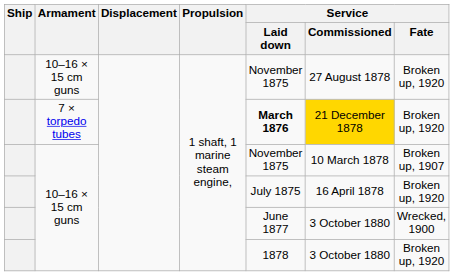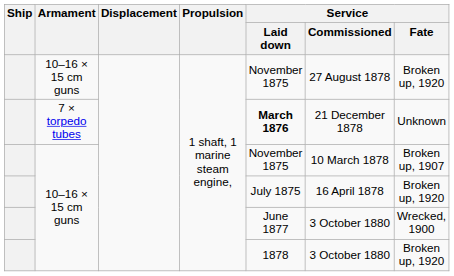(350, 121) gold background -> (350, 121) no background
(422, 121) Broken up, 1920 -> (422, 121) Unknown
